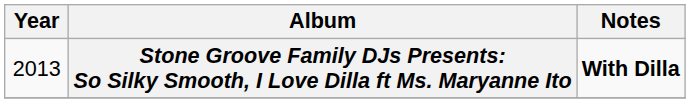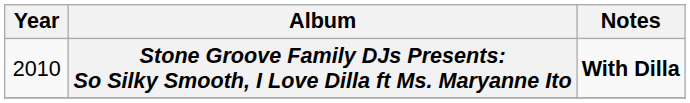(37, 68) 2013 -> (37, 68) 2010
